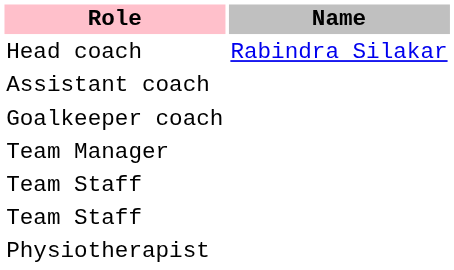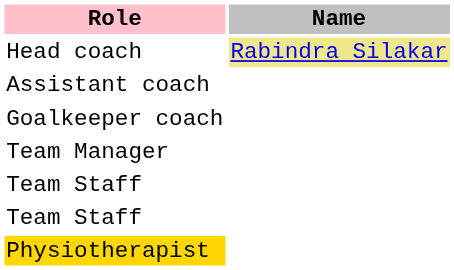(339, 52) no background -> (339, 52) khaki background
(108, 251) no background -> (108, 251) gold background
